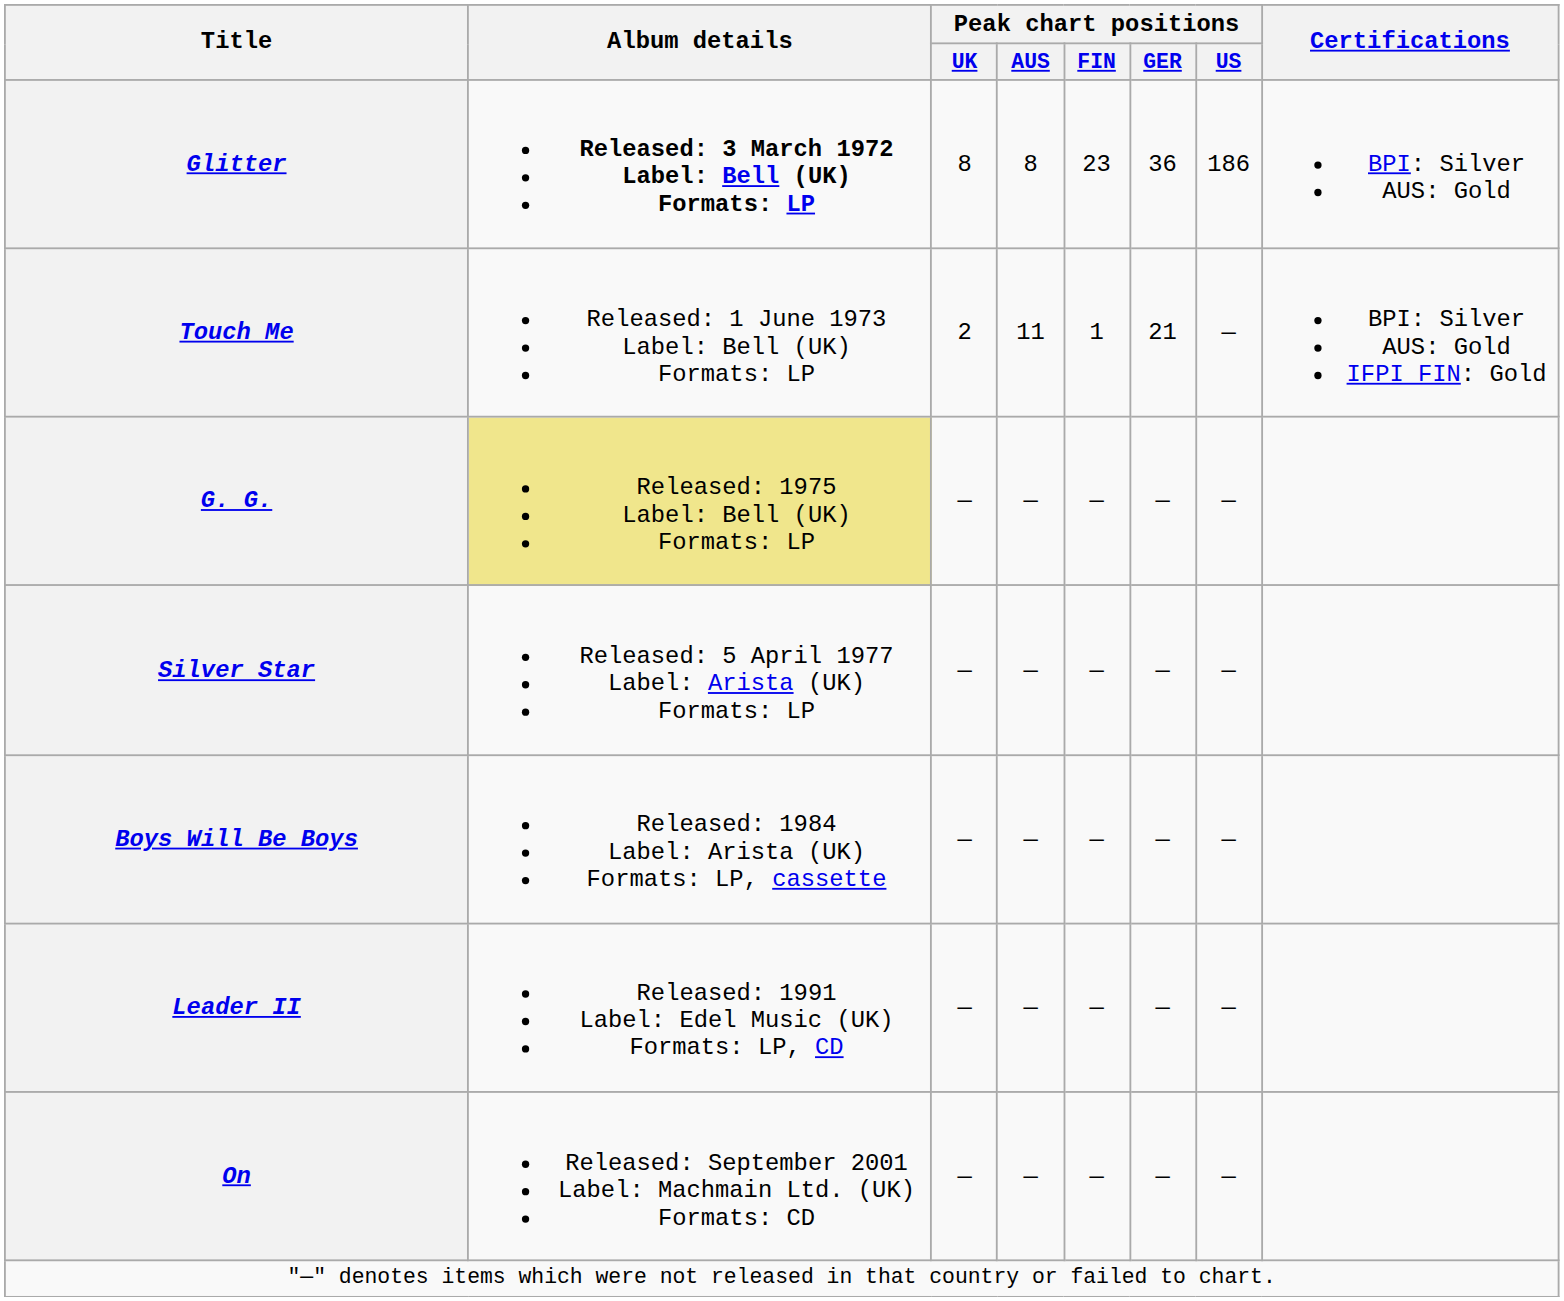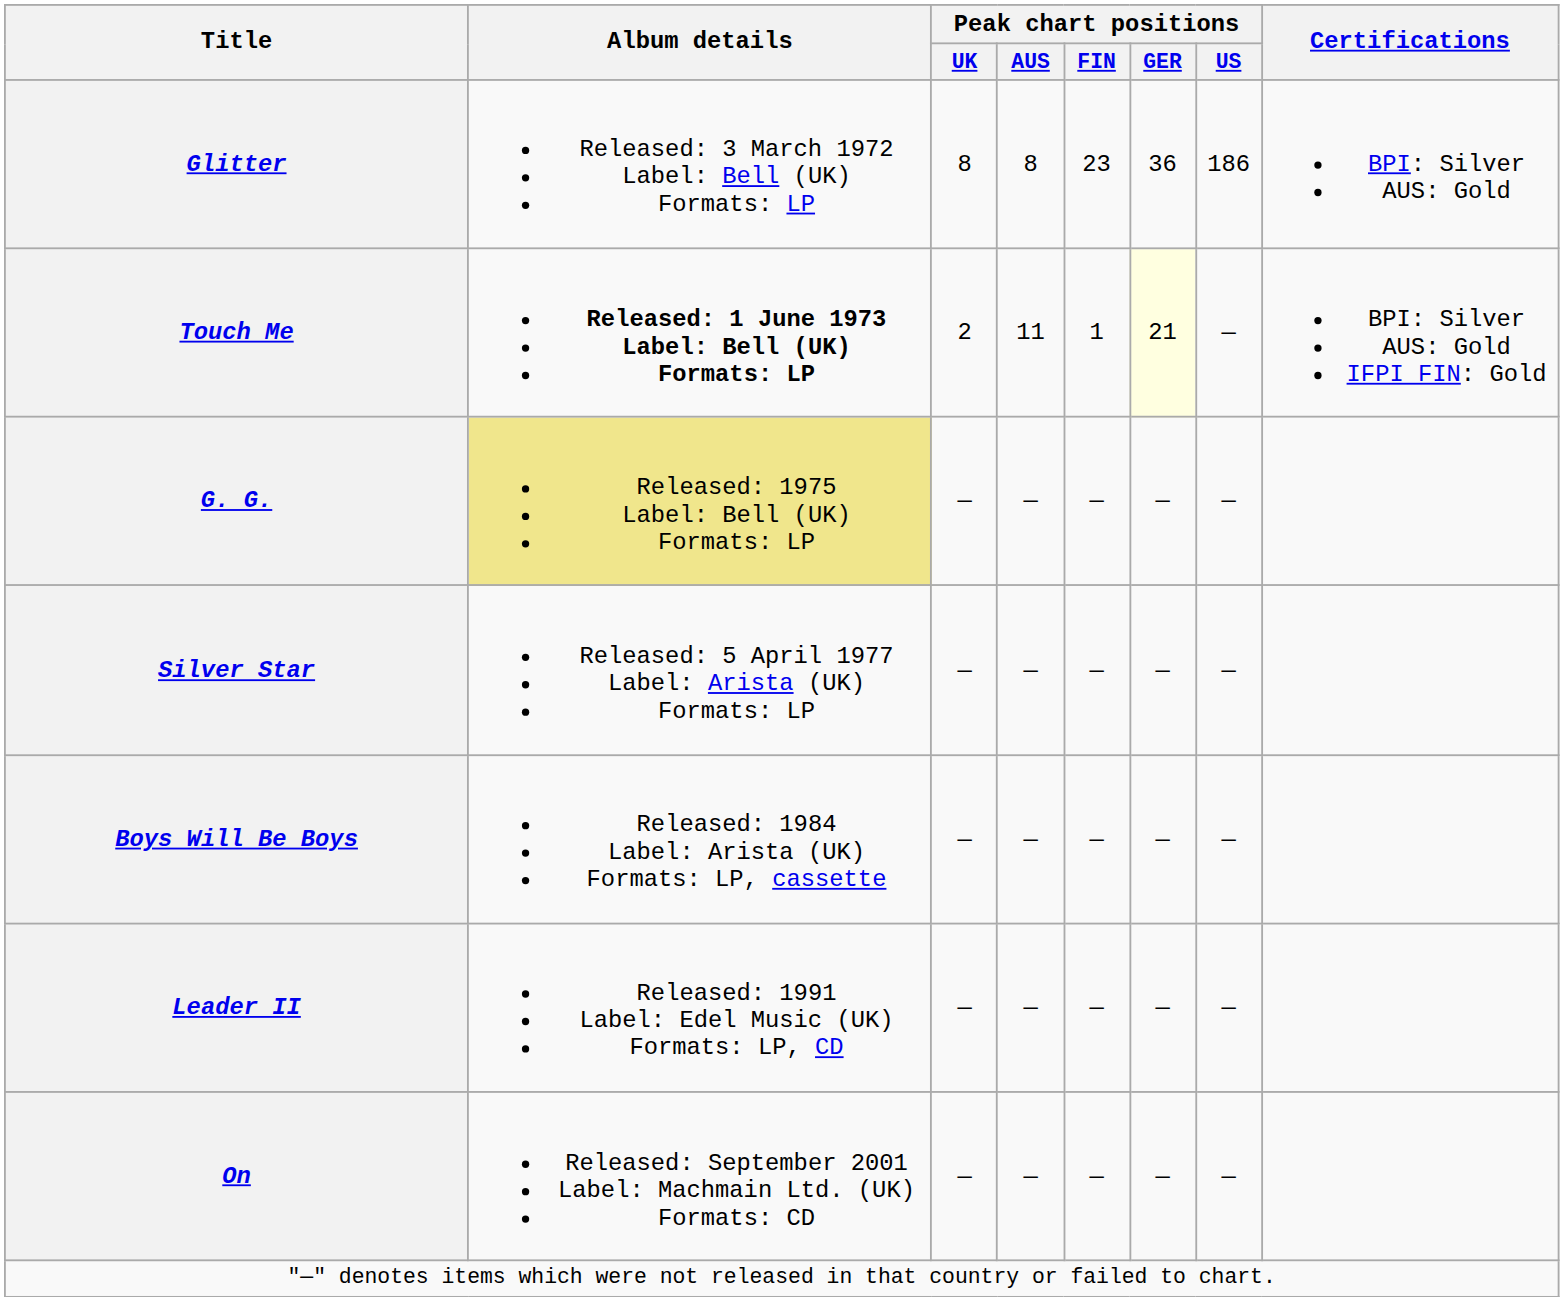(700, 178) bold -> (700, 178) normal
(700, 346) normal -> (700, 346) bold
(1163, 333) no background -> (1163, 333) lightyellow background
